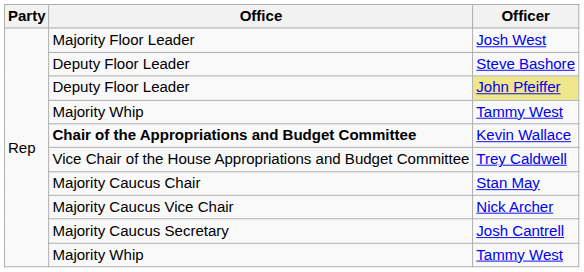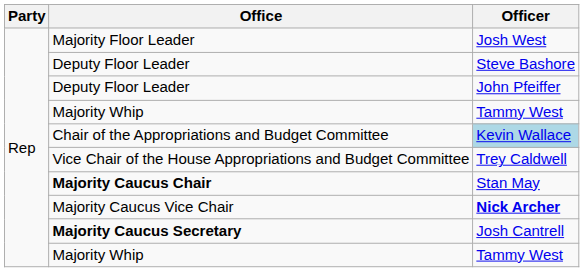(518, 87) khaki background -> (518, 87) no background
(234, 135) bold -> (221, 135) normal
(524, 135) no background -> (524, 135) lightblue background
(126, 183) normal -> (132, 183) bold
(515, 207) normal -> (518, 207) bold
(141, 231) normal -> (147, 231) bold
